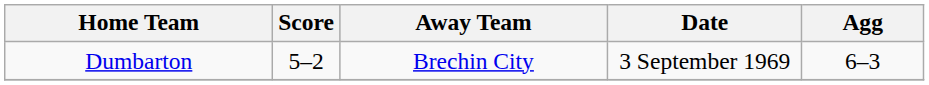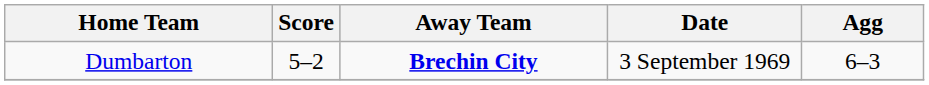(473, 60) normal -> (473, 60) bold
